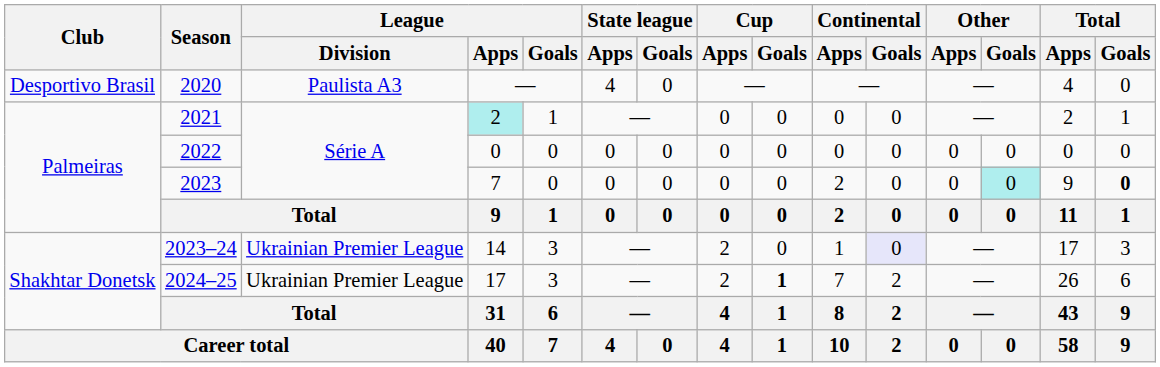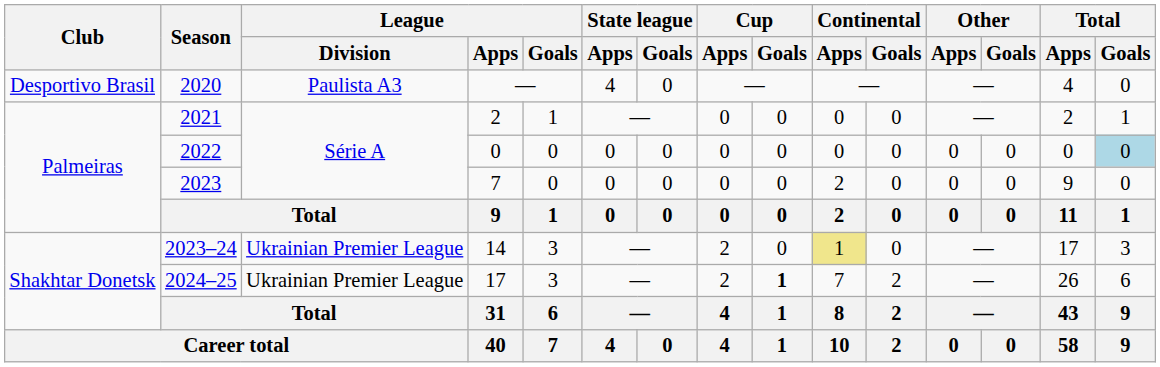(496, 118) paleturquoise background -> (496, 118) no background
(1125, 150) no background -> (1125, 150) lightblue background
(1011, 183) paleturquoise background -> (1011, 183) no background
(1125, 183) bold -> (1125, 183) normal
(839, 248) no background -> (839, 248) khaki background
(896, 248) lavender background -> (896, 248) no background
